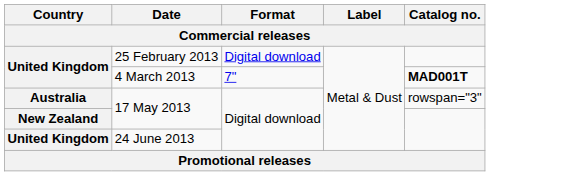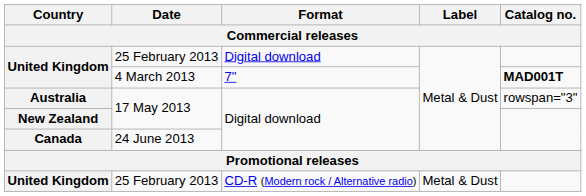(58, 139) United Kingdom -> (58, 139) Canada
+ row: (167, 181)
